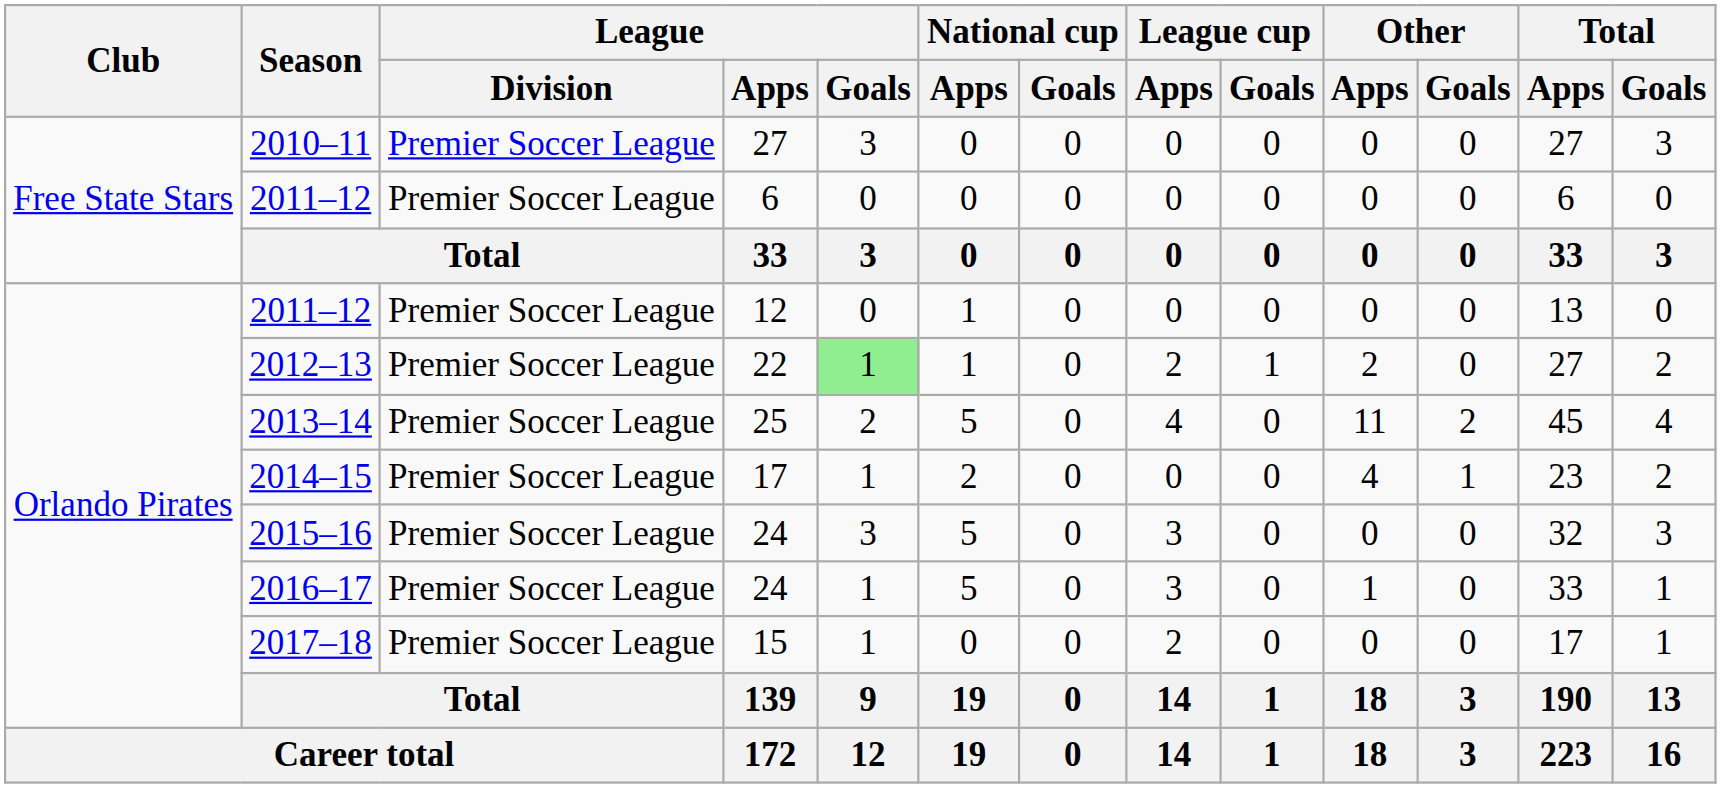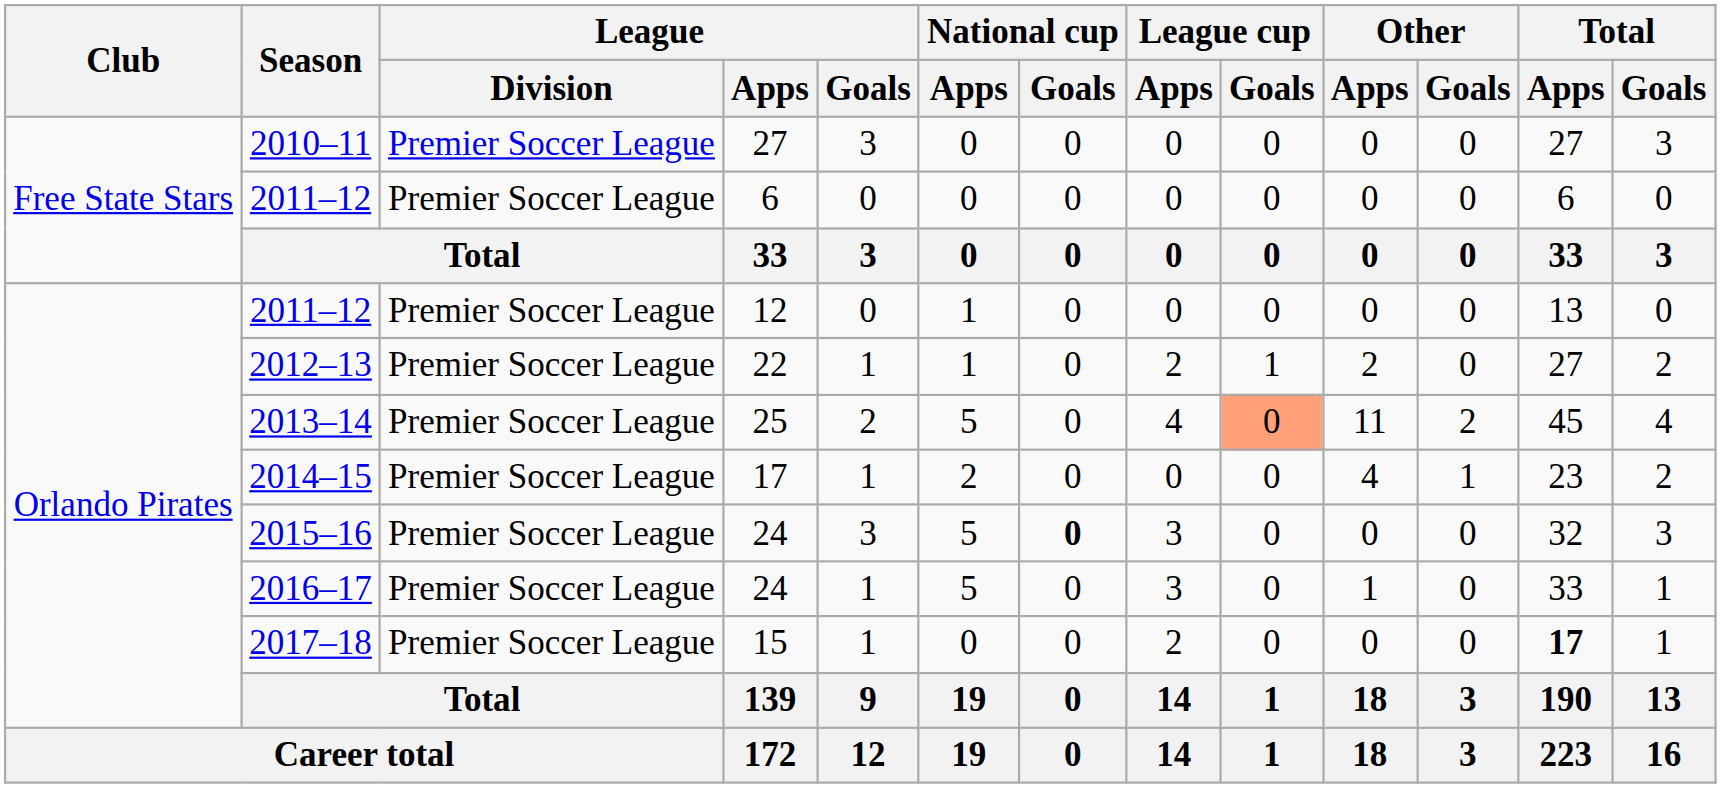(868, 365) lightgreen background -> (868, 365) no background
(1272, 421) no background -> (1272, 421) lightsalmon background
(1073, 532) normal -> (1073, 532) bold
(1566, 643) normal -> (1566, 643) bold
